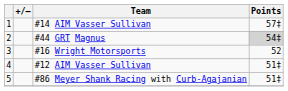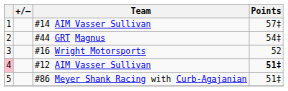(274, 39) lightgrey background -> (274, 39) no background
(9, 66) no background -> (9, 66) pink background
(274, 66) normal -> (274, 66) bold
